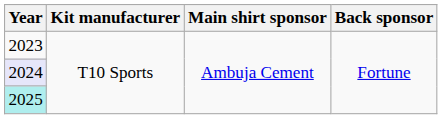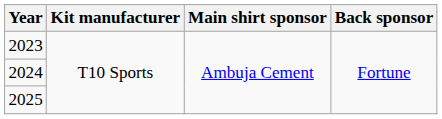(26, 72) lavender background -> (26, 72) no background
(26, 99) paleturquoise background -> (26, 99) no background
